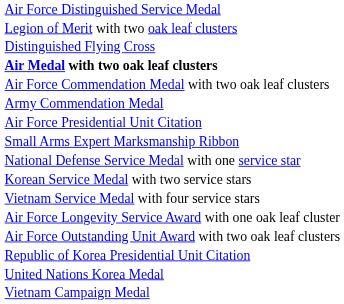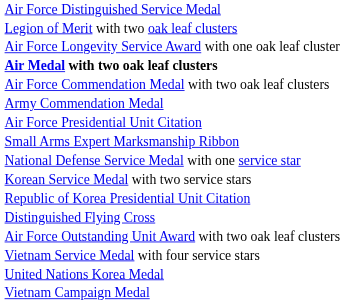(80, 47) Distinguished Flying Cross -> (172, 47) Air Force Longevity Service Award with one oak leaf cluster
(132, 198) Vietnam Service Medal with four service stars -> (127, 198) Republic of Korea Presidential Unit Citation
(172, 217) Air Force Longevity Service Award with one oak leaf cluster -> (80, 217) Distinguished Flying Cross
(127, 255) Republic of Korea Presidential Unit Citation -> (132, 255) Vietnam Service Medal with four service stars
